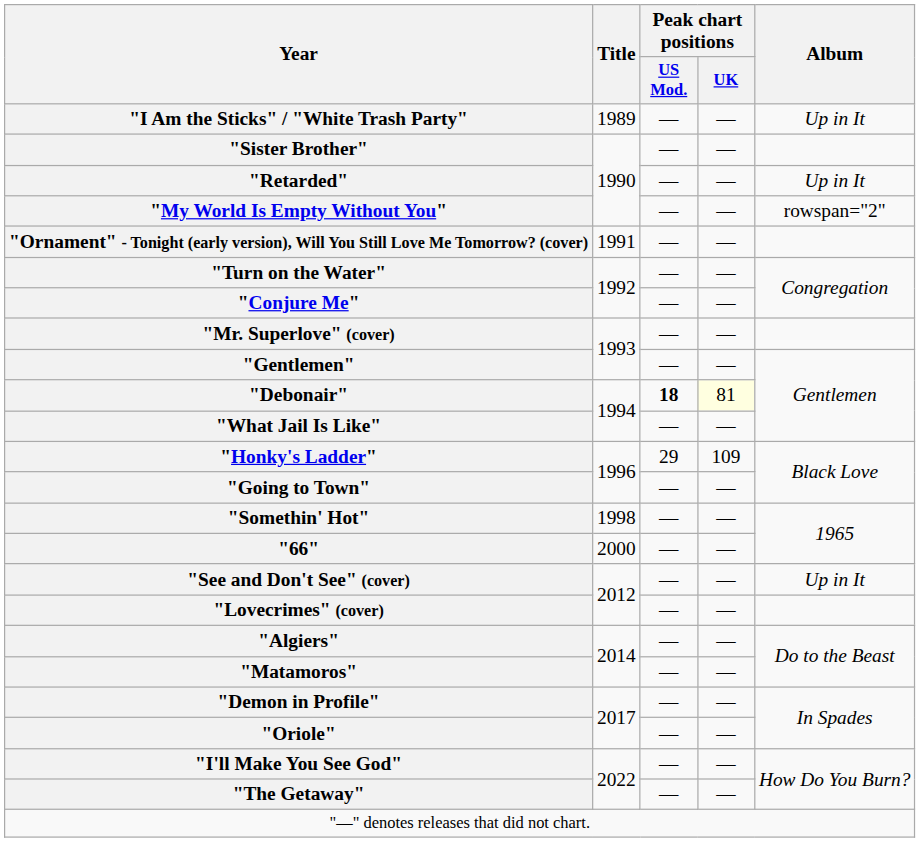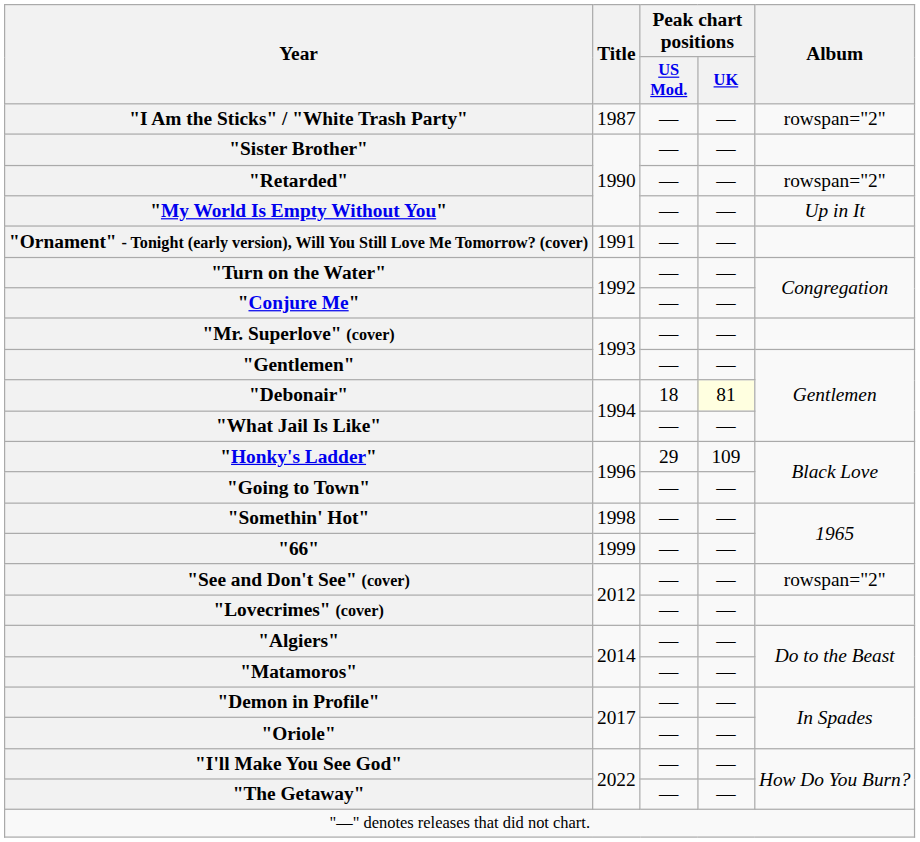(616, 118) 1989 -> (616, 118) 1987
(835, 118) Up in It -> (835, 118) rowspan="2"
(835, 180) Up in It -> (835, 180) rowspan="2"
(835, 210) rowspan="2" -> (835, 210) Up in It
(669, 395) bold -> (669, 395) normal
(616, 548) 2000 -> (616, 548) 1999
(835, 579) Up in It -> (835, 579) rowspan="2"
